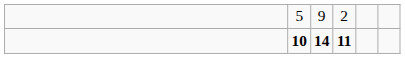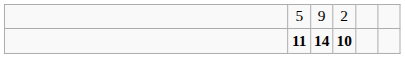(299, 41) 10 -> (299, 41) 11
(344, 41) 11 -> (344, 41) 10
